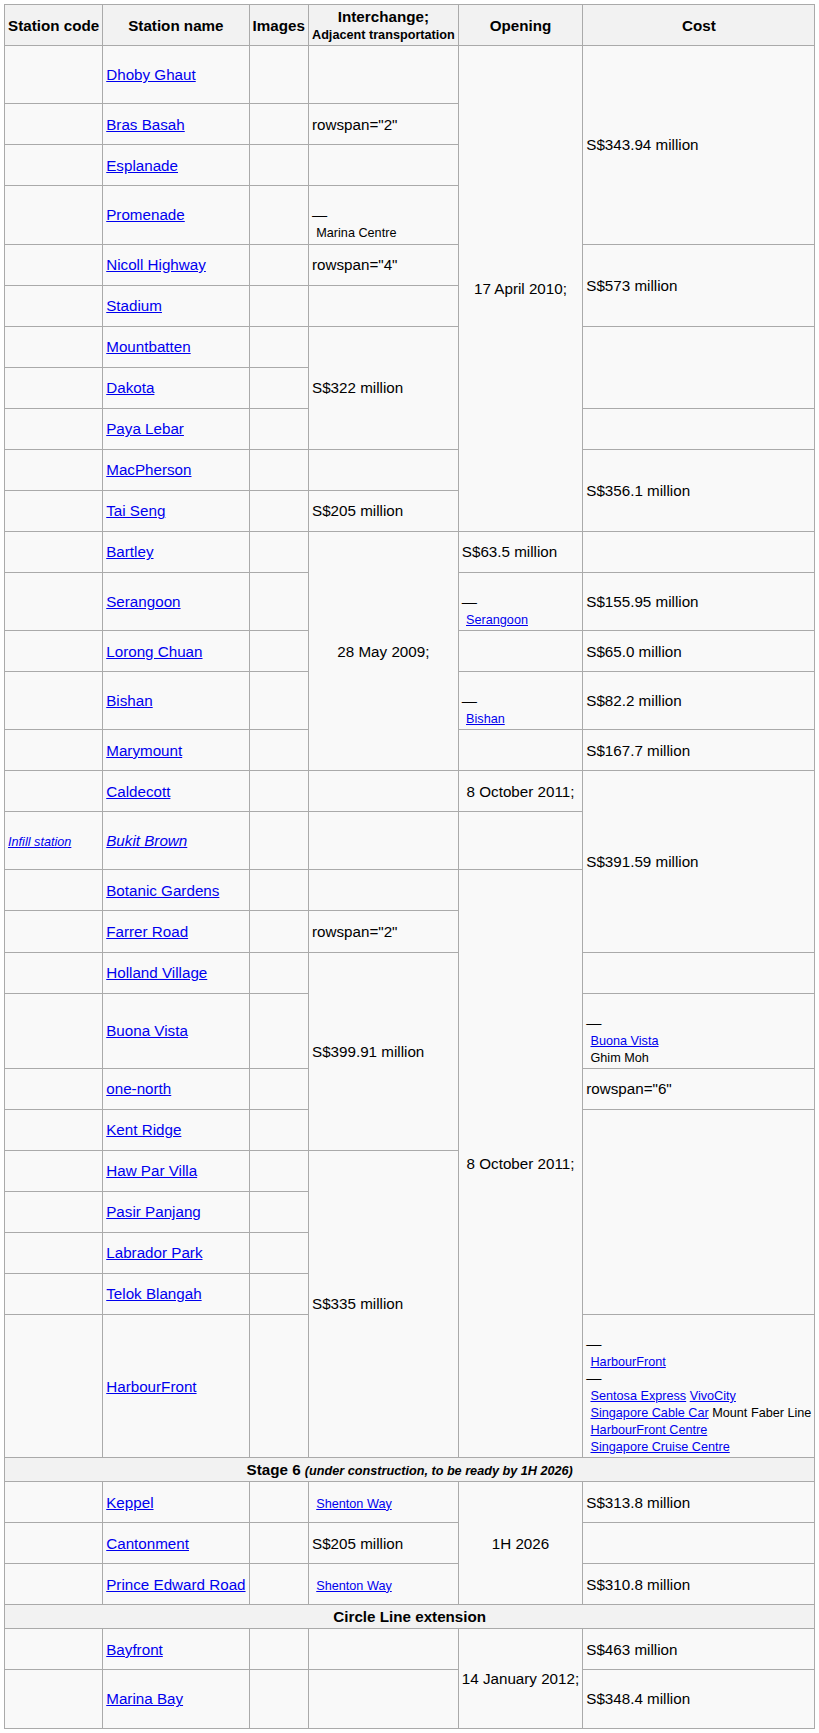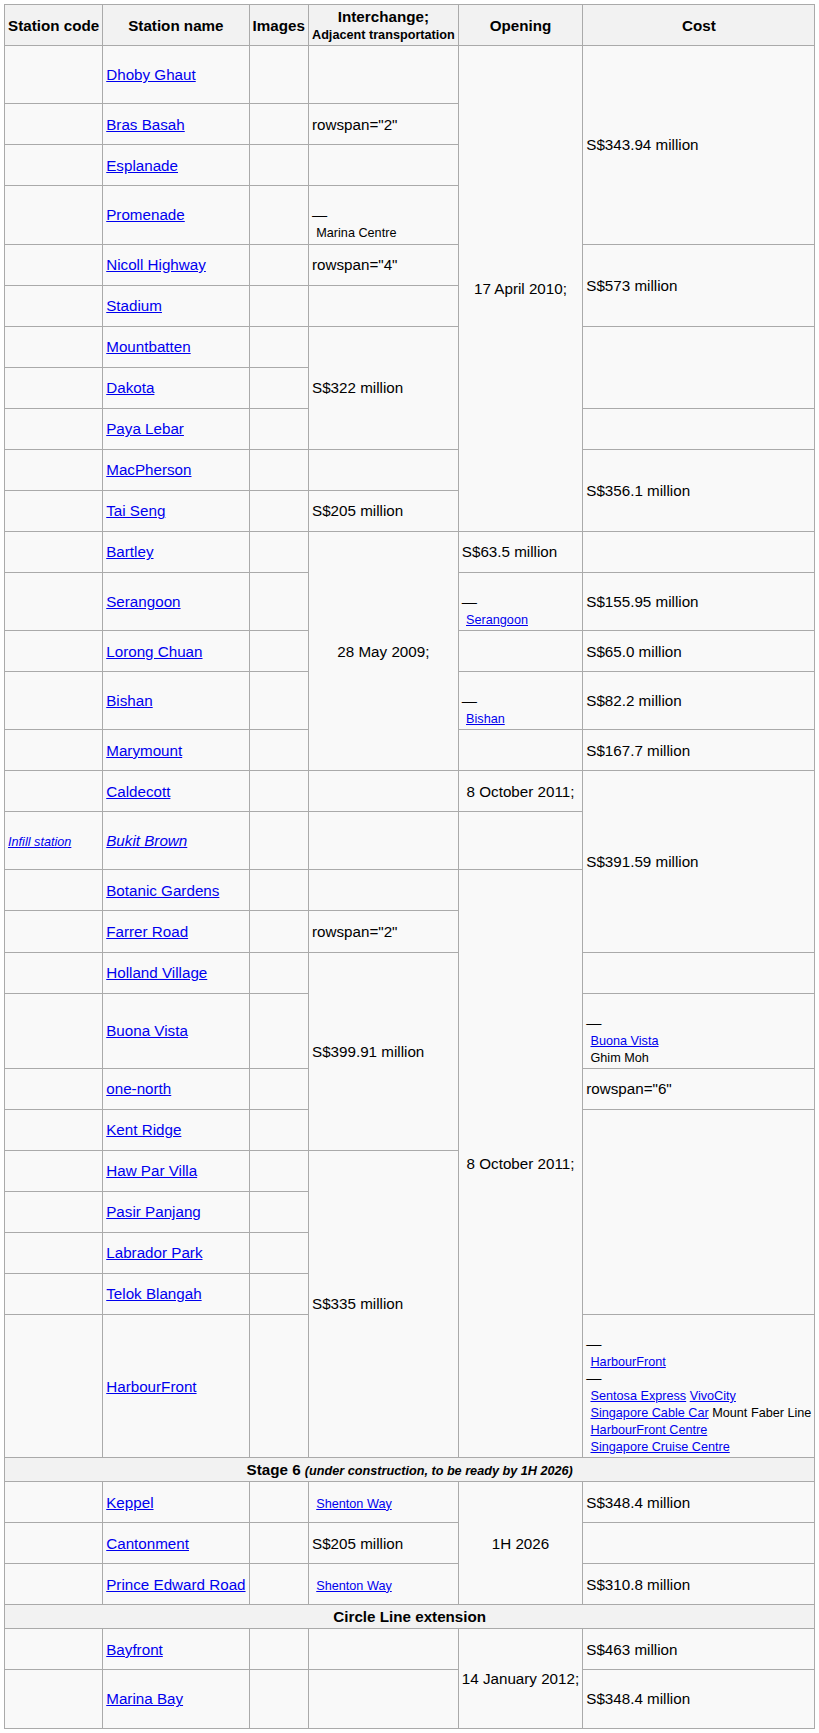(638, 1502) S$313.8 million -> (638, 1502) S$348.4 million
